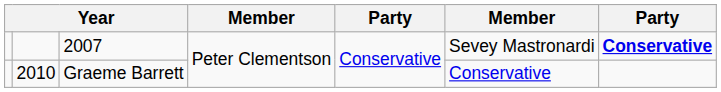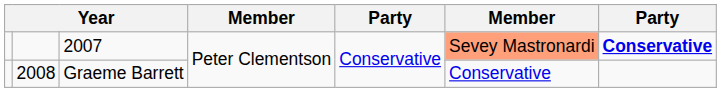(522, 45) no background -> (522, 45) lightsalmon background
(36, 73) 2010 -> (36, 73) 2008
